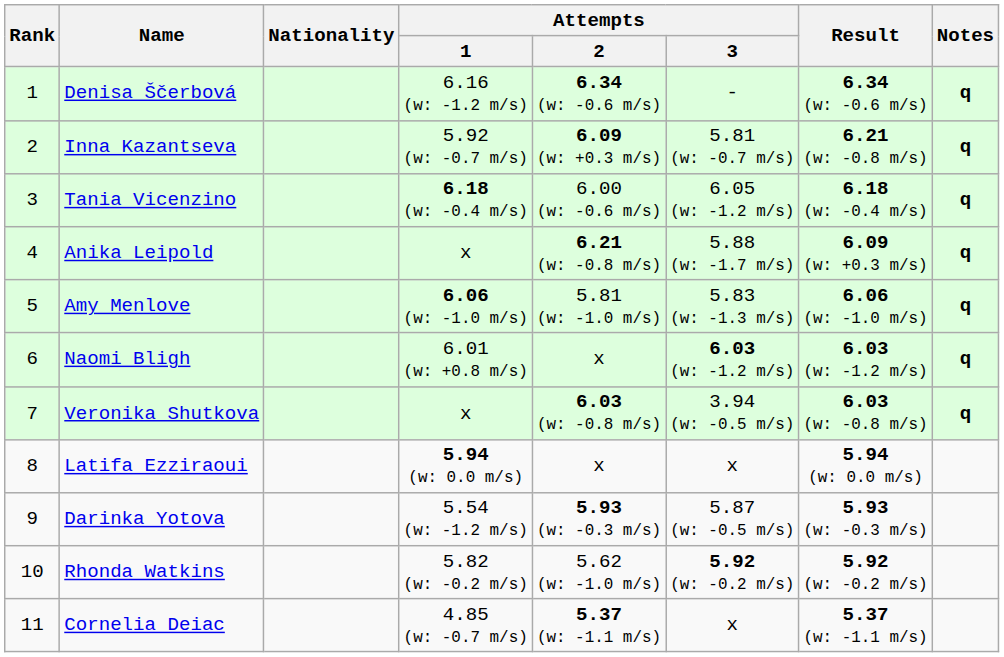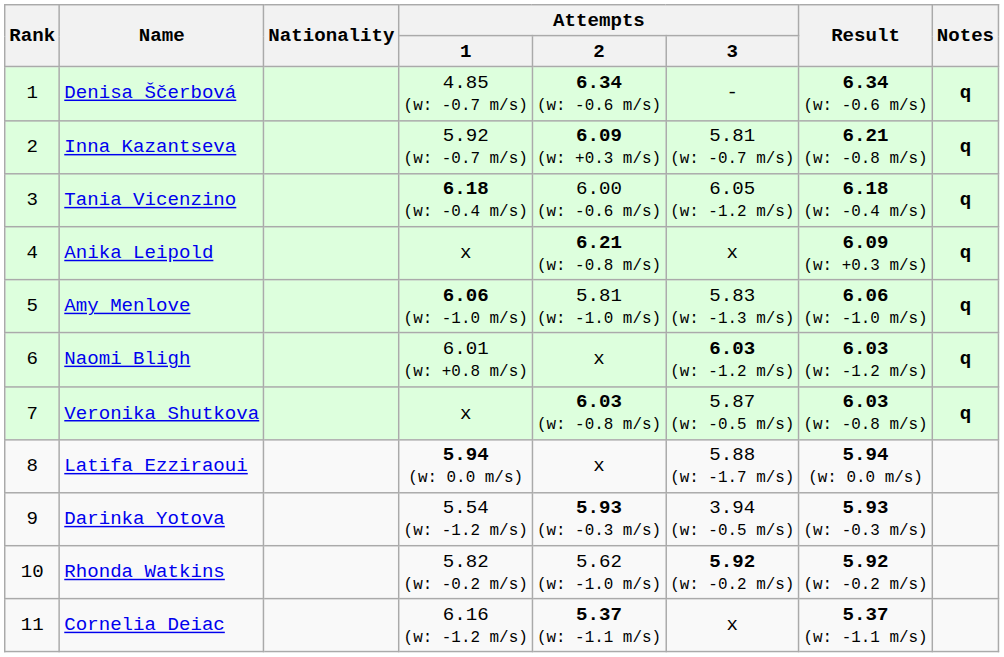(466, 93) 6.16 (w: -1.2 m/s) -> (466, 93) 4.85 (w: -0.7 m/s)
(732, 252) 5.88 (w: -1.7 m/s) -> (732, 253) x
(732, 412) 3.94 (w: -0.5 m/s) -> (732, 412) 5.87 (w: -0.5 m/s)
(732, 466) x -> (732, 465) 5.88 (w: -1.7 m/s)
(732, 518) 5.87 (w: -0.5 m/s) -> (732, 518) 3.94 (w: -0.5 m/s)
(466, 625) 4.85 (w: -0.7 m/s) -> (466, 625) 6.16 (w: -1.2 m/s)
